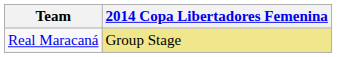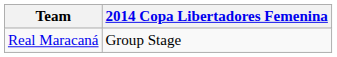(143, 40) khaki background -> (143, 40) no background
